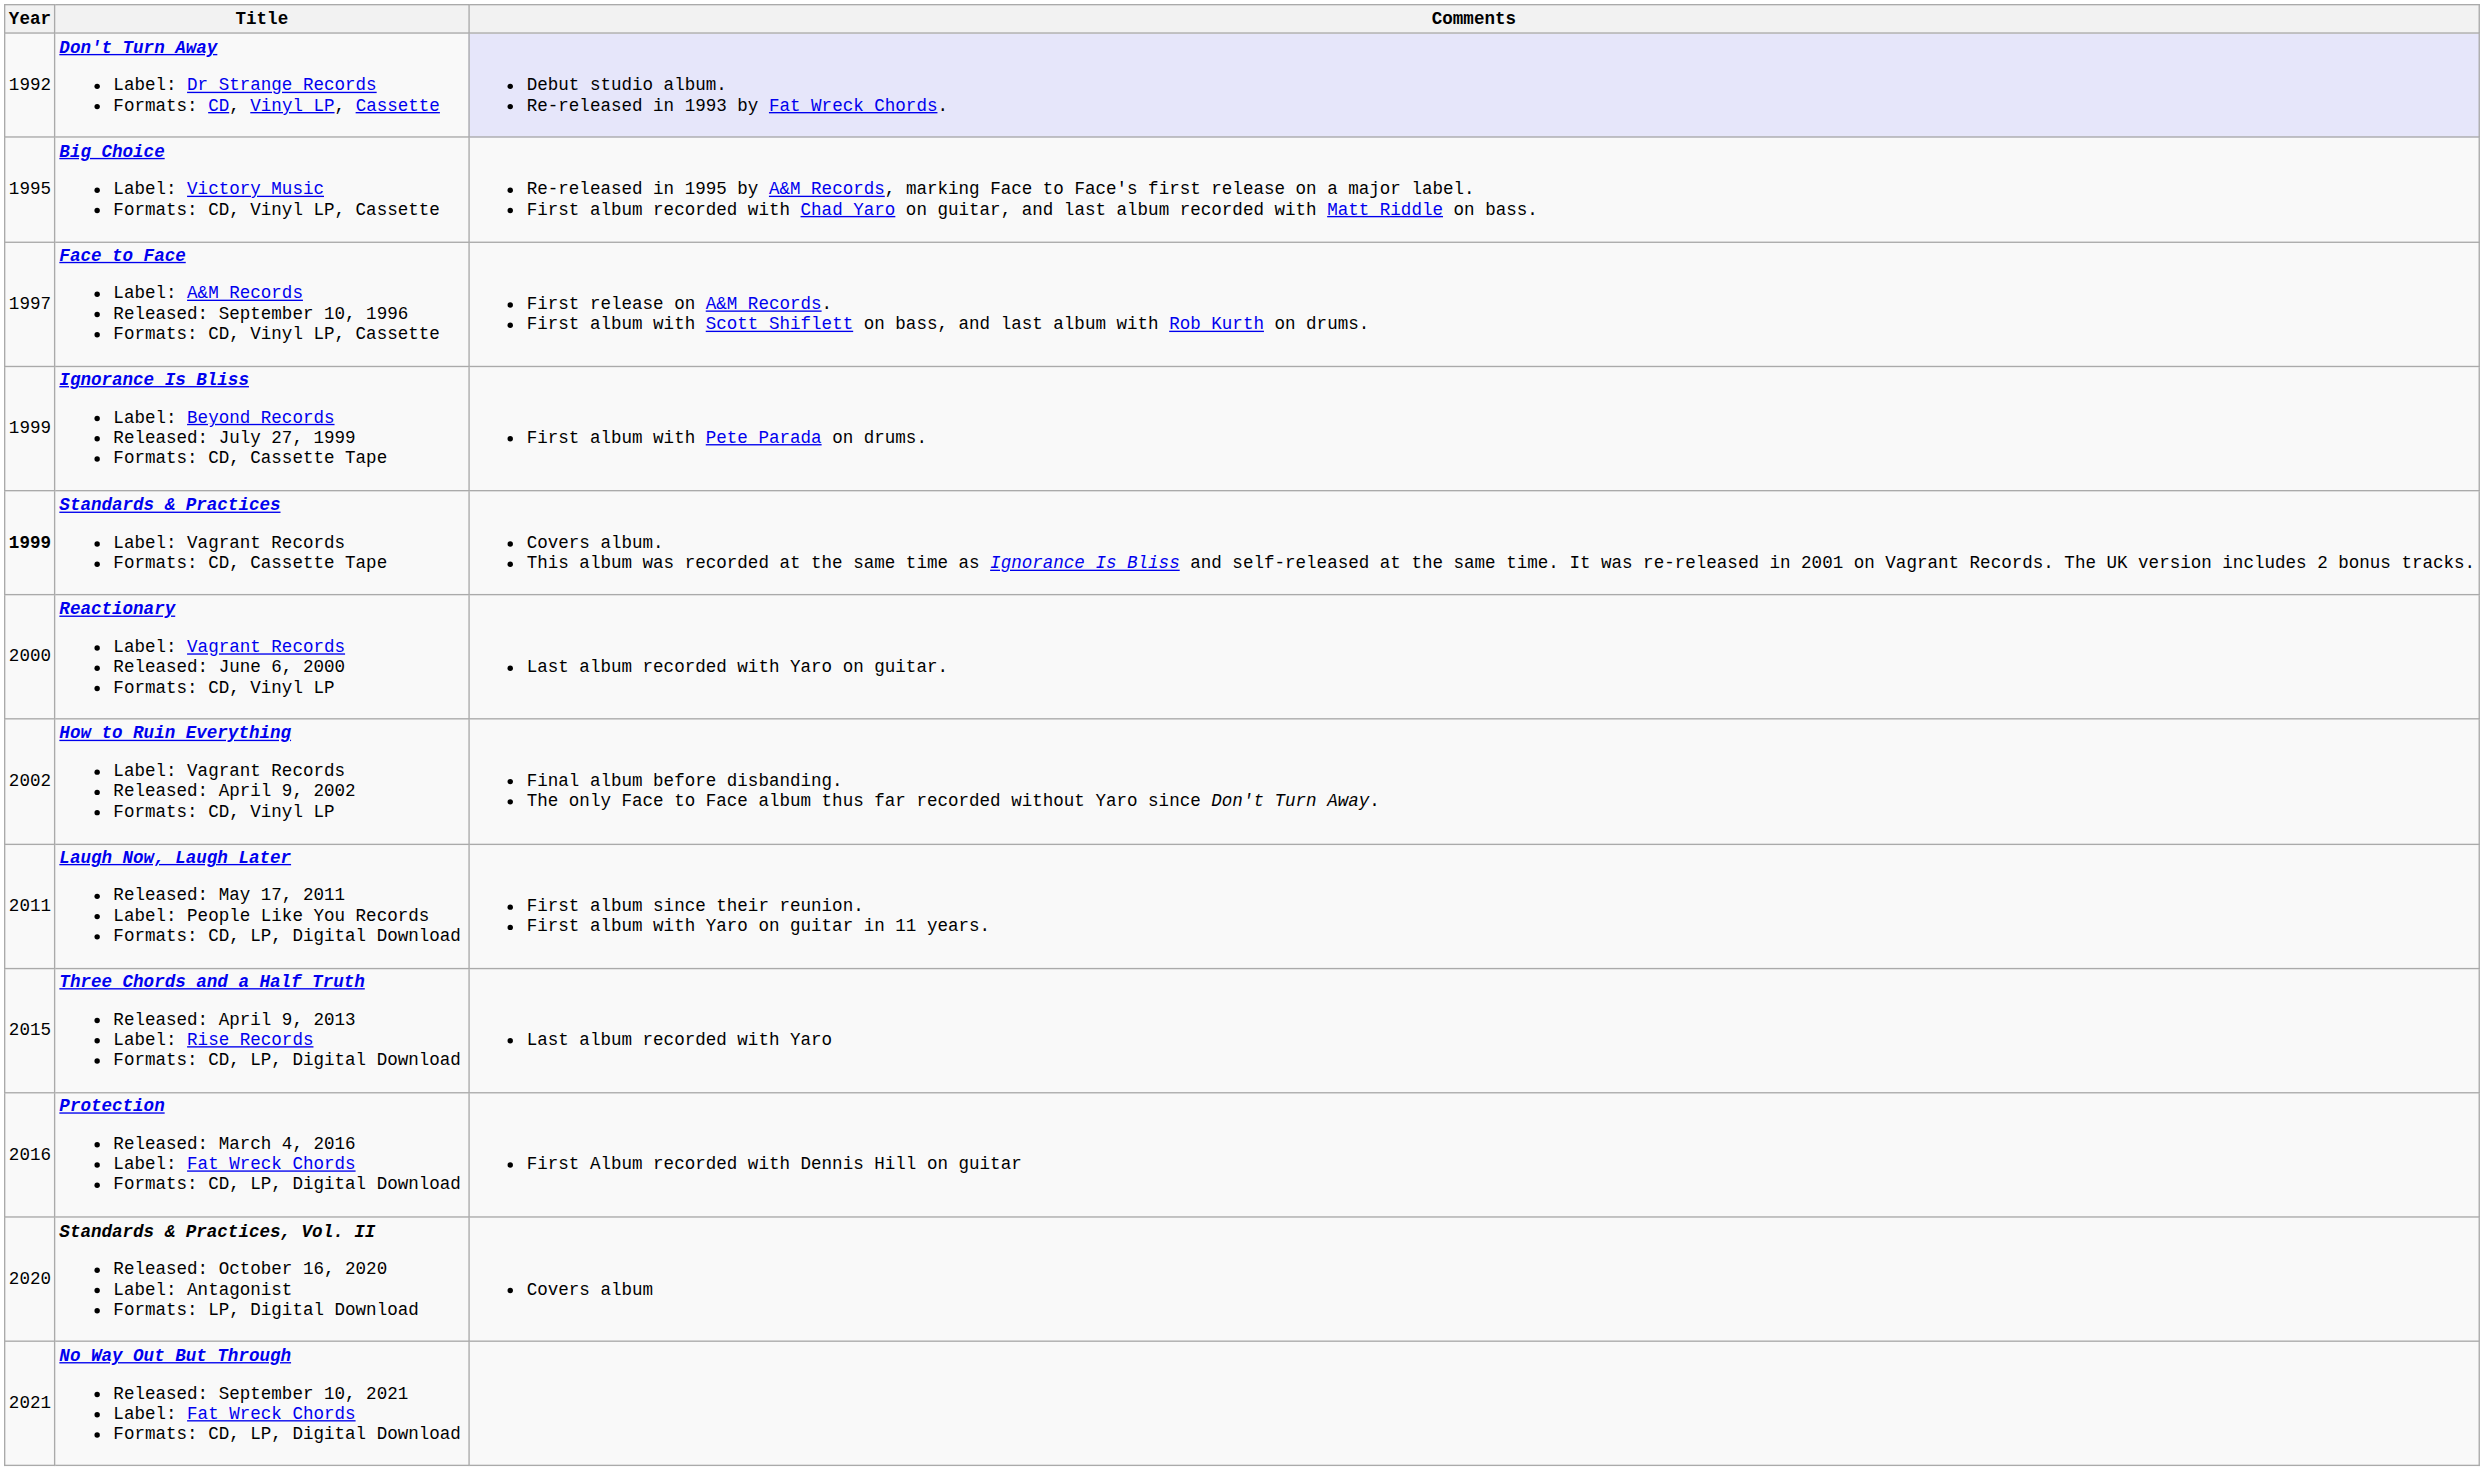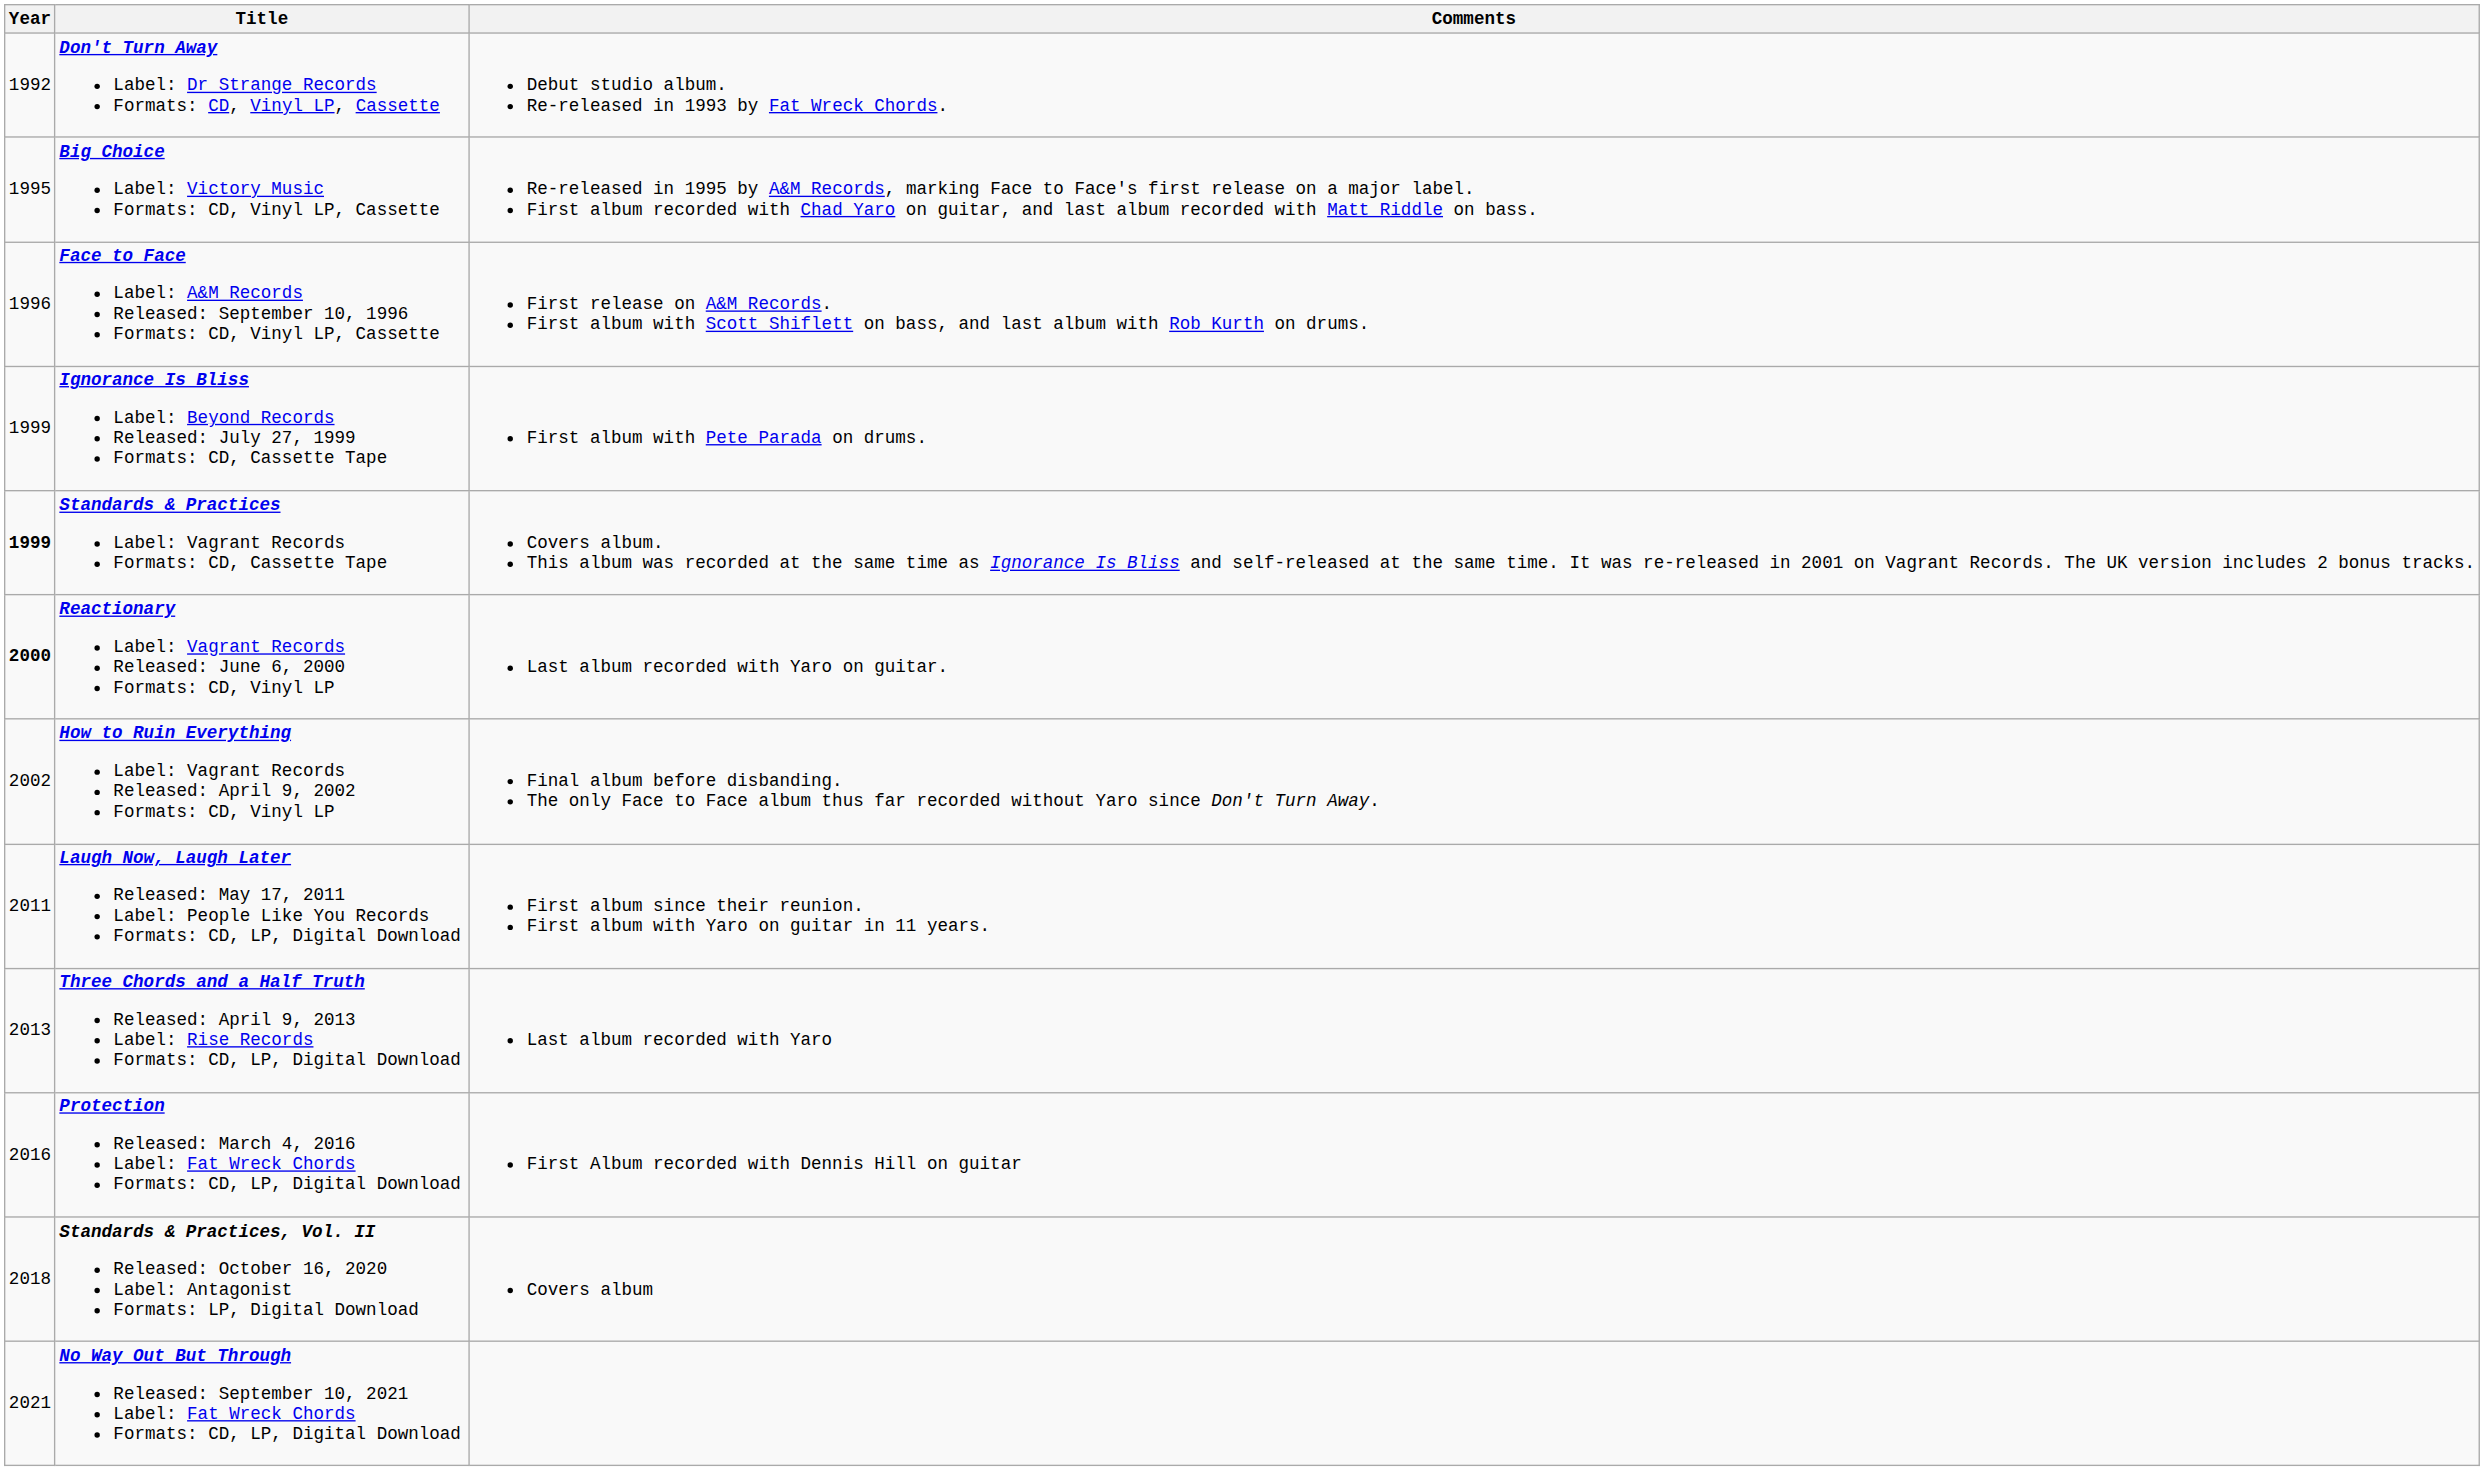(1474, 96) lavender background -> (1474, 96) no background
(30, 304) 1997 -> (30, 304) 1996
(30, 657) normal -> (30, 657) bold
(30, 1030) 2015 -> (30, 1030) 2013
(30, 1279) 2020 -> (30, 1279) 2018
